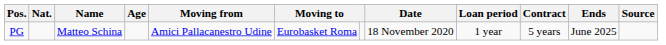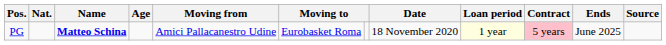(90, 31) normal -> (92, 31) bold
(488, 31) no background -> (493, 31) lightyellow background
(544, 31) no background -> (549, 31) pink background
